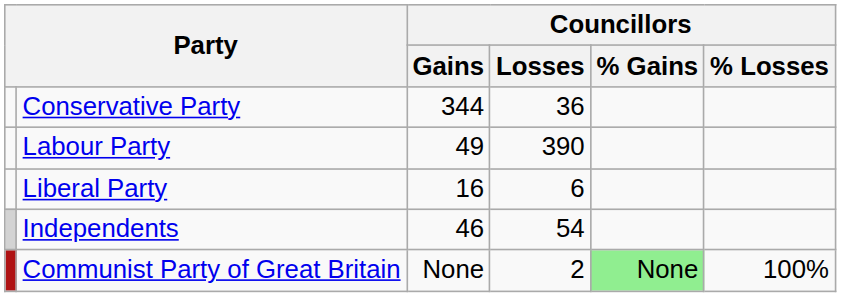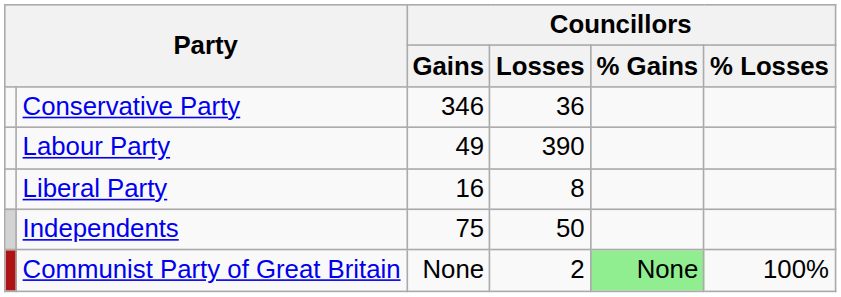(463, 106) 344 -> (463, 106) 346
(578, 188) 6 -> (578, 188) 8
(470, 229) 46 -> (470, 229) 75
(570, 229) 54 -> (570, 229) 50
